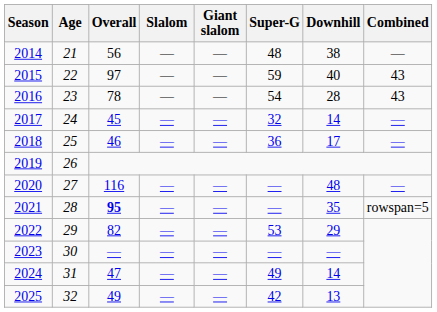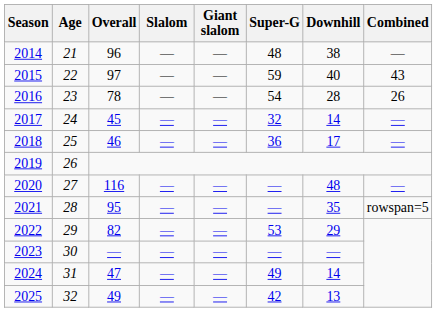(114, 53) 56 -> (114, 53) 96
(398, 97) 43 -> (398, 97) 26
(114, 207) bold -> (114, 207) normal
